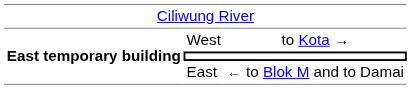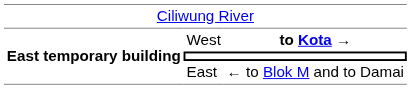(315, 40) normal -> (315, 40) bold
